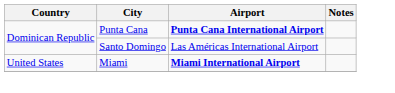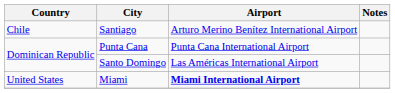+ row: (118, 29)
(247, 29) bold -> (240, 46) normal
